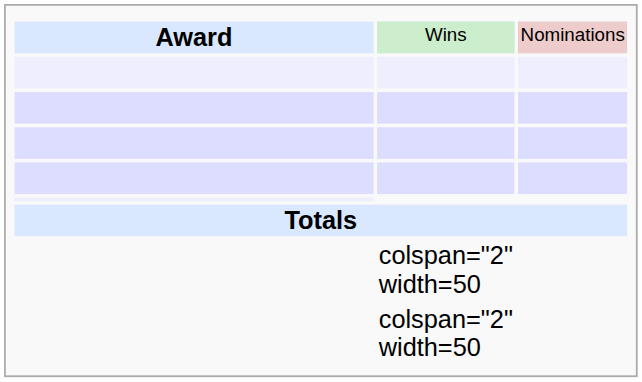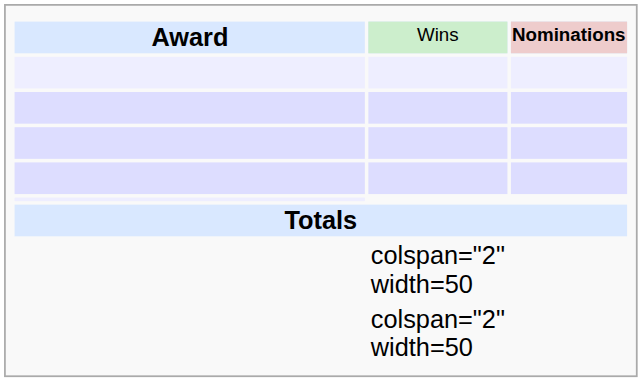(573, 34) normal -> (569, 34) bold
